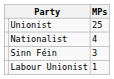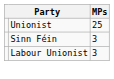- row: (39, 39)
(95, 67) 1 -> (95, 53) 3
